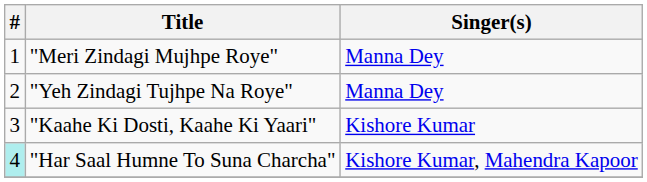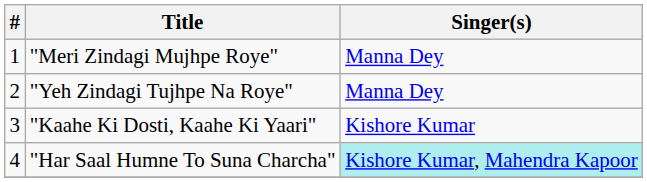(15, 160) paleturquoise background -> (15, 160) no background
(491, 160) no background -> (491, 160) paleturquoise background
